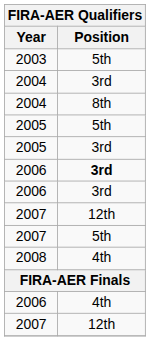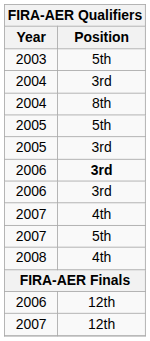(102, 214) 12th -> (102, 214) 4th
(102, 302) 4th -> (102, 302) 12th
